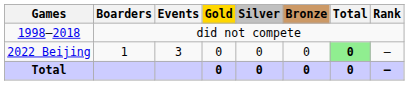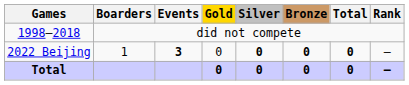(178, 52) normal -> (178, 52) bold
(259, 52) normal -> (259, 52) bold
(306, 52) normal -> (306, 52) bold
(350, 52) lightgreen background -> (350, 52) no background
